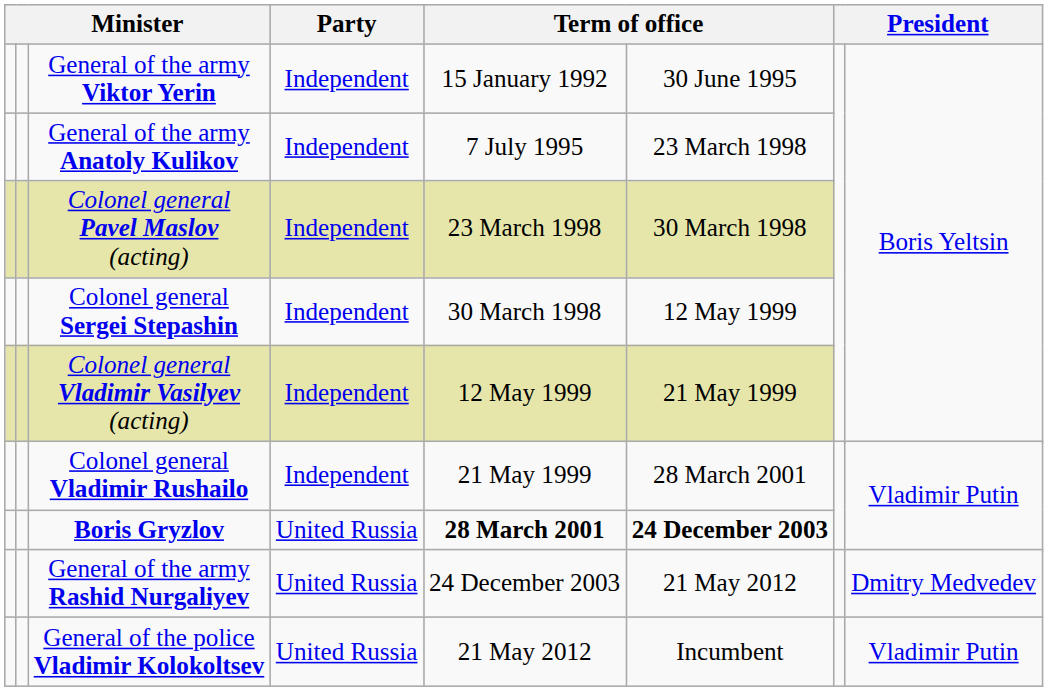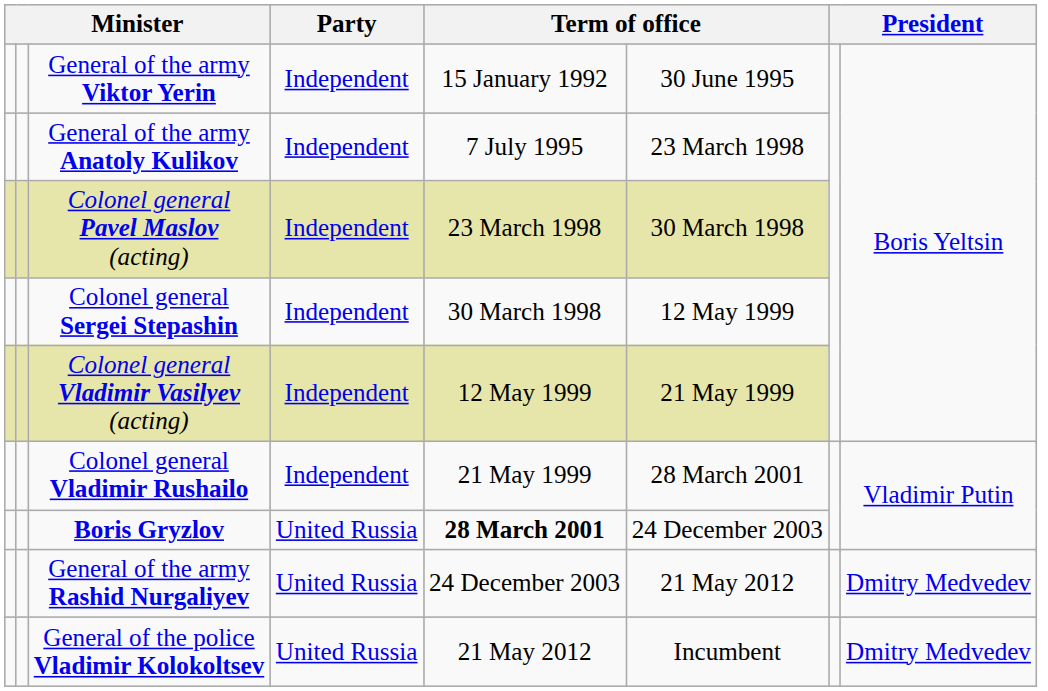(730, 529) bold -> (727, 529) normal
(944, 651) Vladimir Putin -> (938, 651) Dmitry Medvedev
